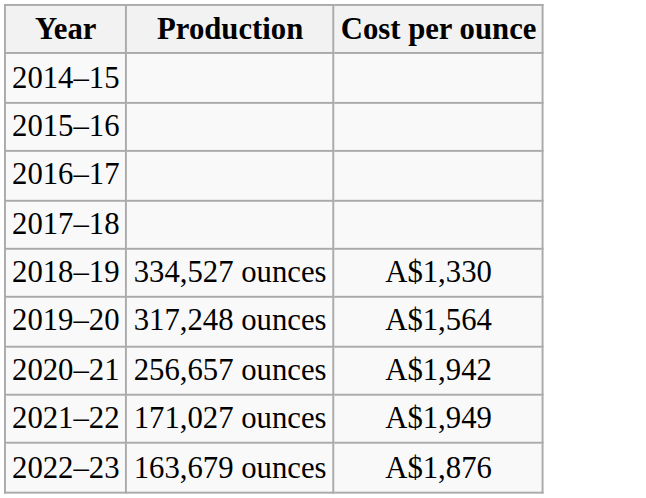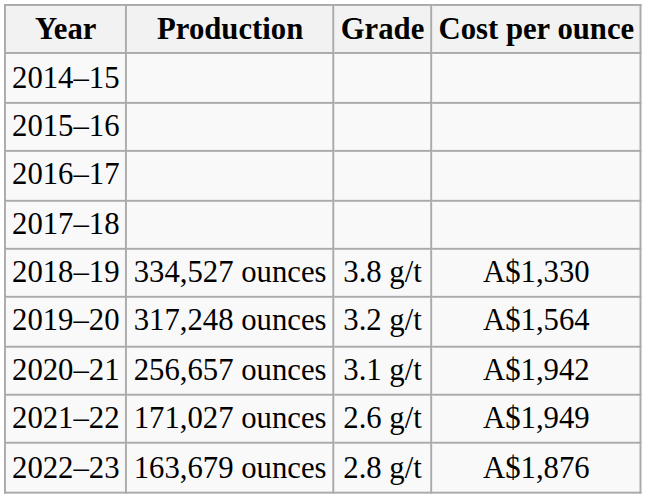+ column: (383, 28)
